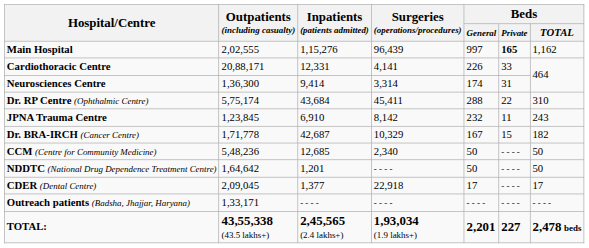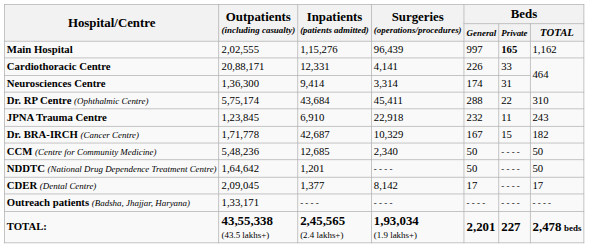(386, 117) 8,142 -> (389, 117) 22,918
(389, 185) 22,918 -> (386, 185) 8,142
